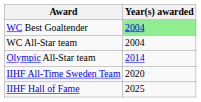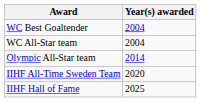(135, 27) lightgreen background -> (135, 27) no background
